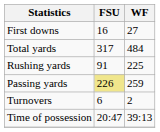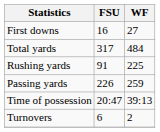(105, 83) khaki background -> (105, 83) no background
rows swapped: (29, 100) <-> (49, 118)
